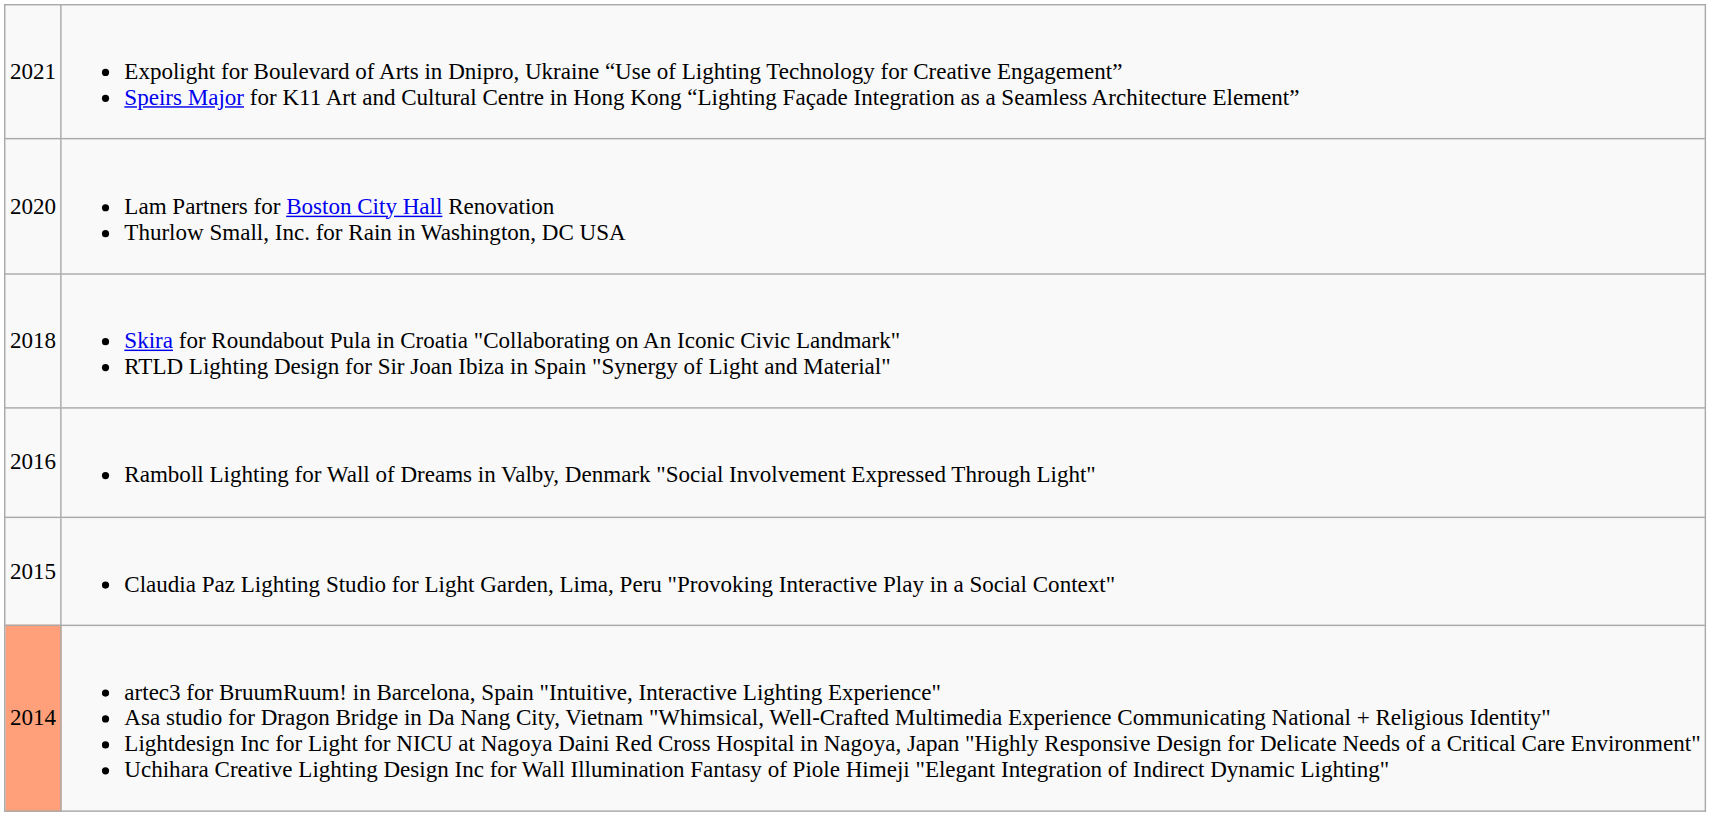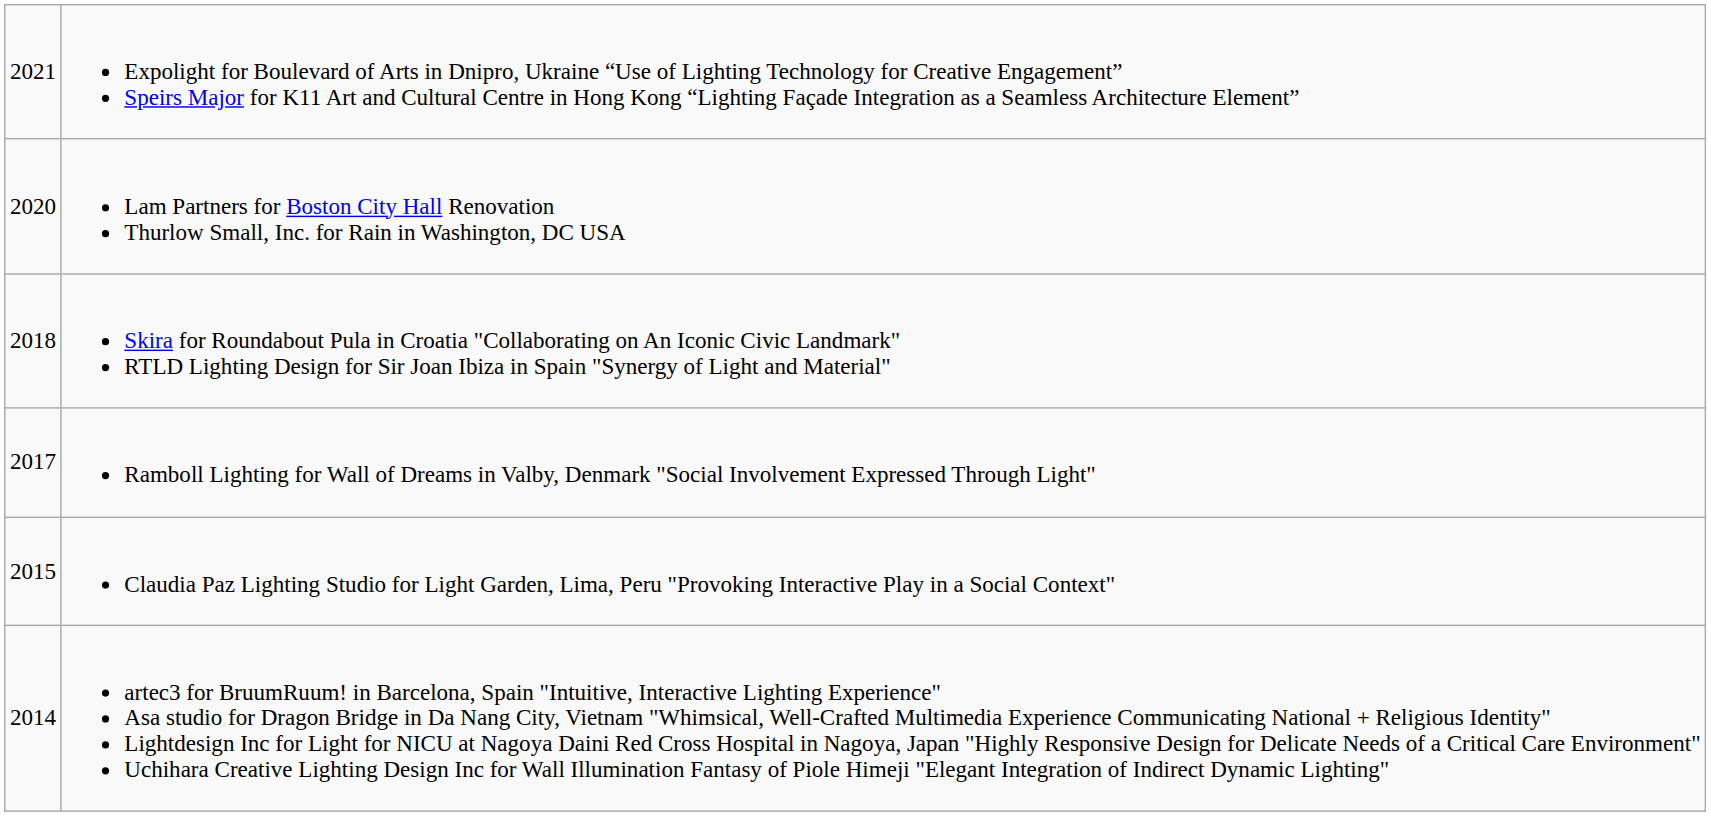(33, 462) 2016 -> (33, 462) 2017
(33, 718) lightsalmon background -> (33, 718) no background
